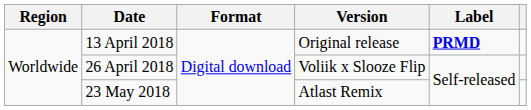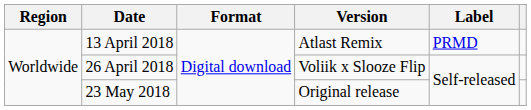(349, 42) Original release -> (340, 42) Atlast Remix
(456, 42) bold -> (455, 42) normal
(340, 92) Atlast Remix -> (349, 92) Original release
